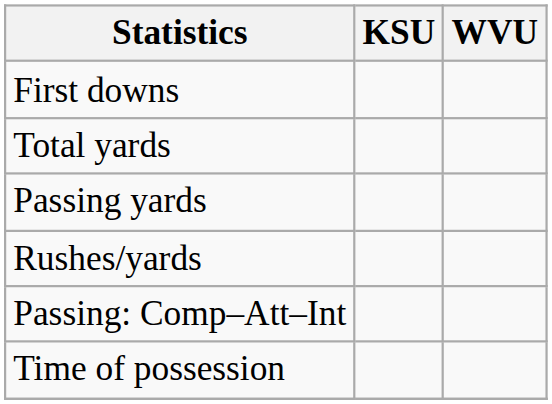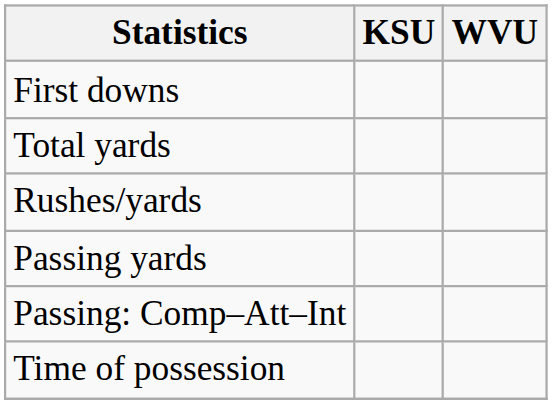rows swapped: (108, 257) <-> (110, 201)
